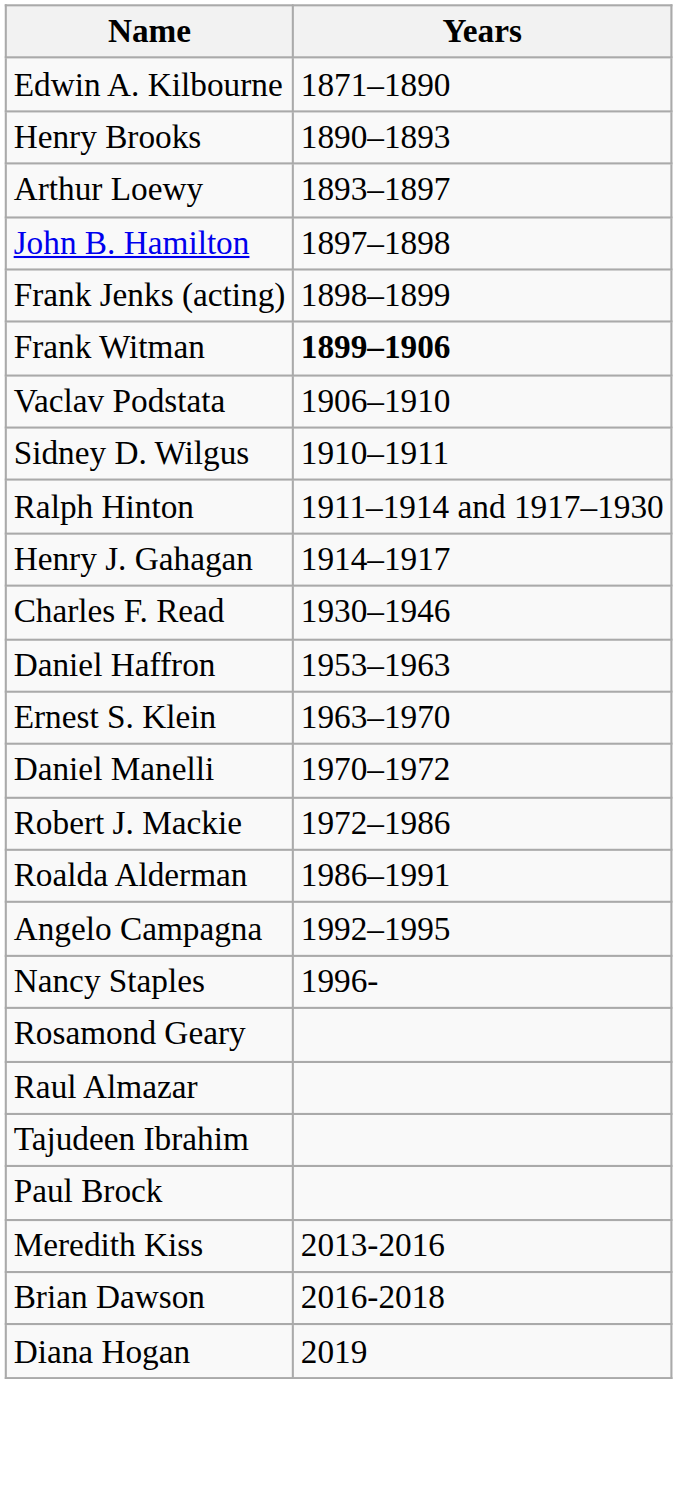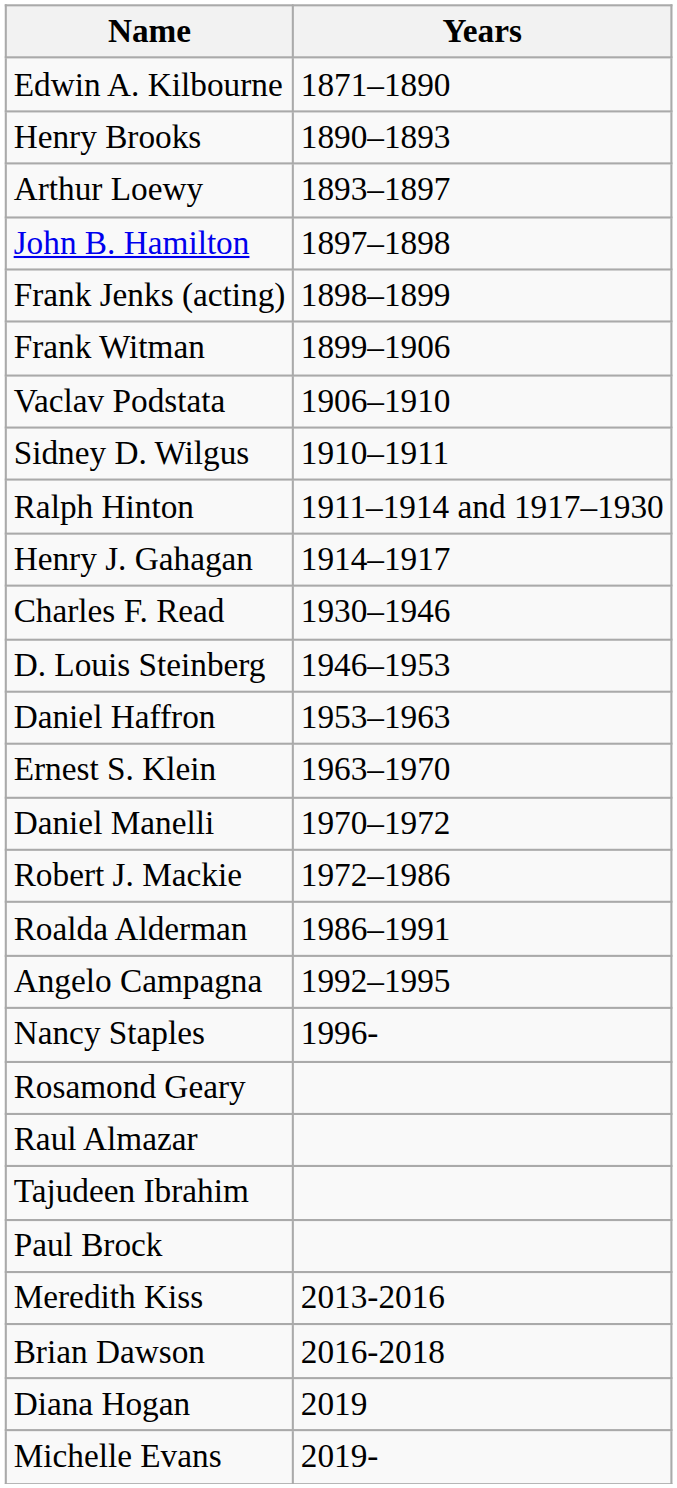(376, 347) bold -> (376, 347) normal
+ row: (140, 664)
+ row: (118, 1456)
